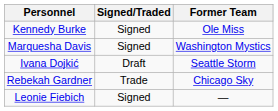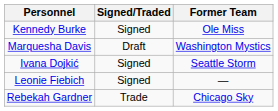(134, 47) Signed -> (134, 47) Draft
(134, 64) Draft -> (134, 64) Signed
rows swapped: (49, 98) <-> (49, 81)
